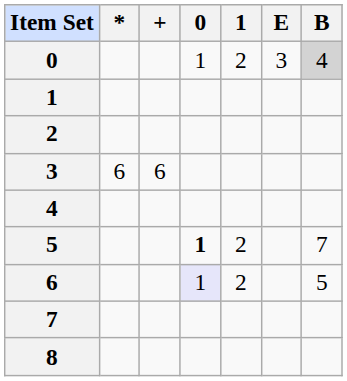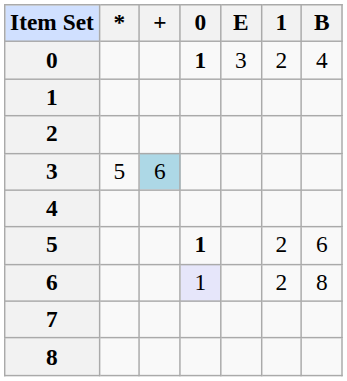columns swapped: (241, 23) <-> (281, 23)
(200, 60) normal -> (200, 60) bold
(322, 60) lightgrey background -> (322, 60) no background
(119, 171) 6 -> (119, 171) 5
(160, 171) no background -> (160, 171) lightblue background
(322, 245) 7 -> (322, 245) 6
(322, 282) 5 -> (322, 282) 8
